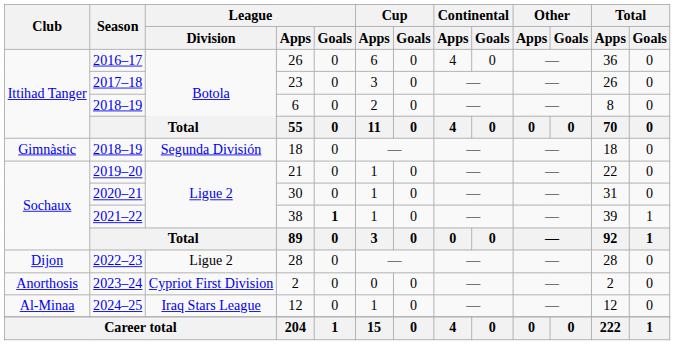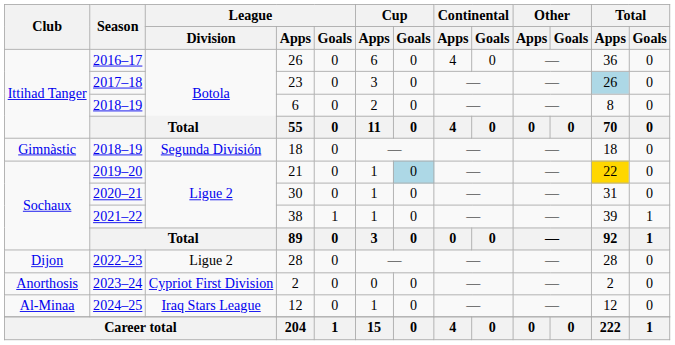(610, 82) no background -> (610, 82) lightblue background
(413, 171) no background -> (413, 171) lightblue background
(610, 171) no background -> (610, 171) gold background
(335, 216) bold -> (335, 216) normal
